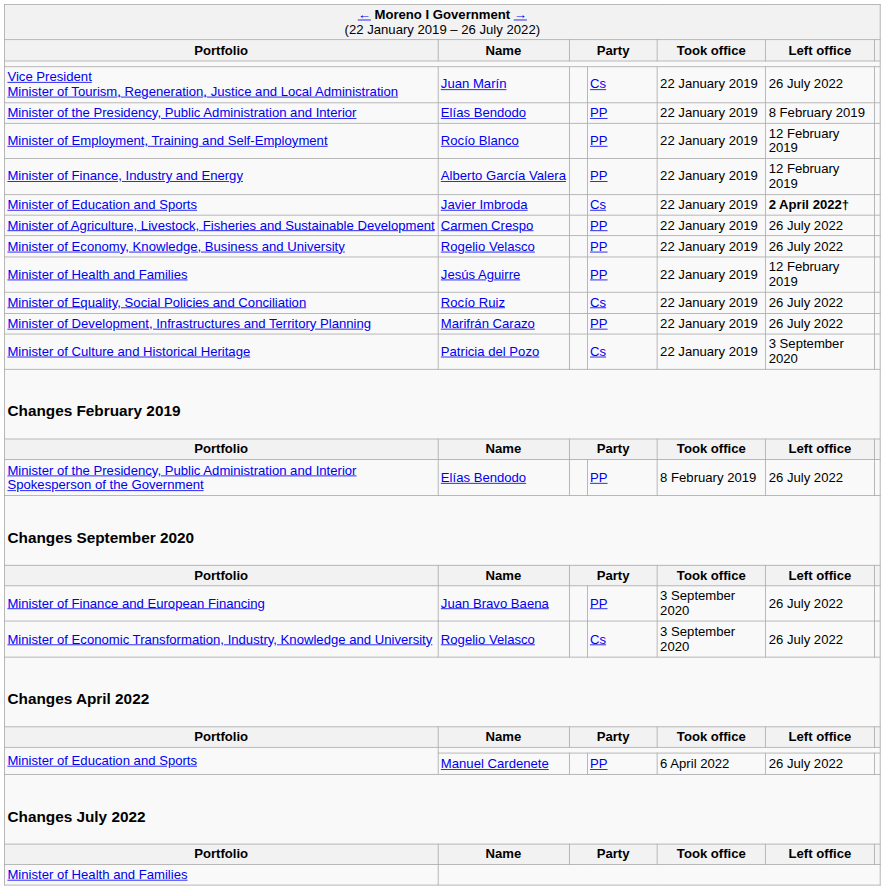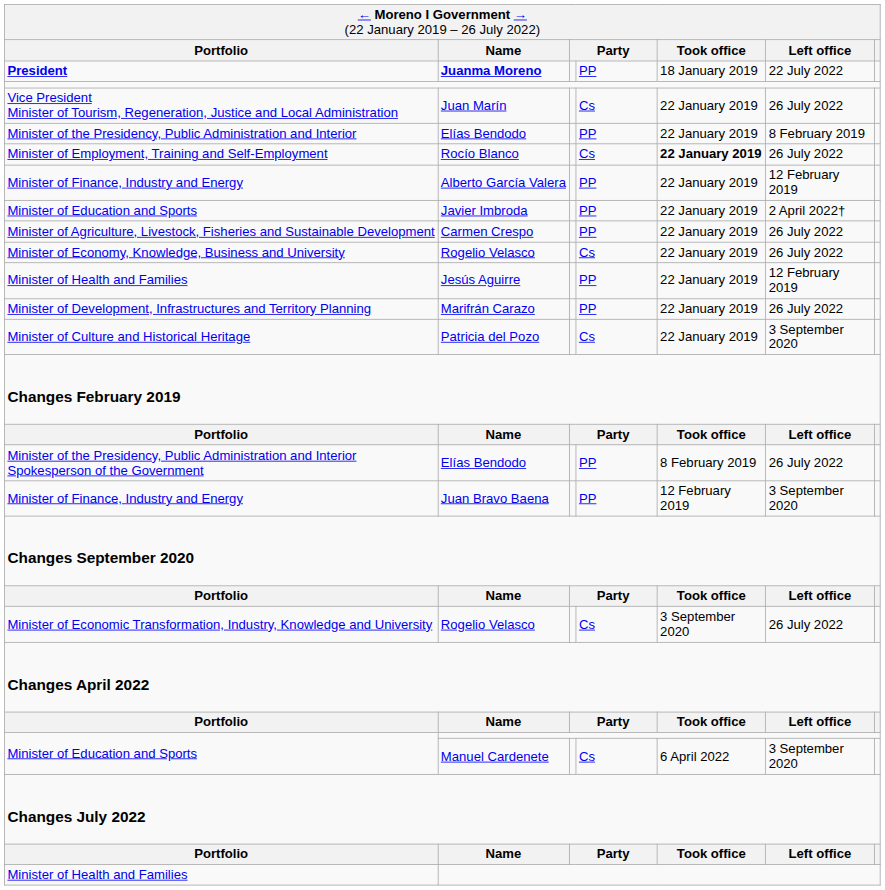+ row: (37, 71)
(599, 141) PP -> (587, 154) Cs
(709, 141) normal -> (711, 154) bold
(804, 141) 12 February 2019 -> (806, 154) 26 July 2022
(598, 204) Cs -> (588, 210) PP
(809, 204) bold -> (807, 210) normal
(599, 246) PP -> (587, 252) Cs
- row: (157, 302)
+ row: (125, 498)
- row: (136, 603)
(599, 763) PP -> (587, 756) Cs
(806, 763) 26 July 2022 -> (806, 756) 3 September 2020
